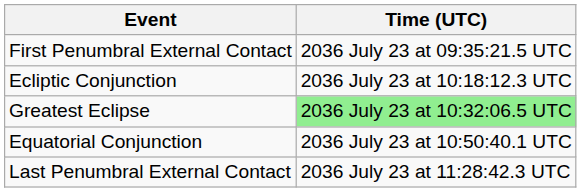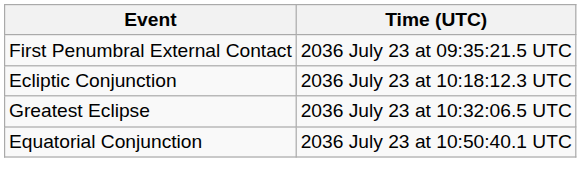(436, 111) lightgreen background -> (436, 111) no background
- row: (150, 171)
